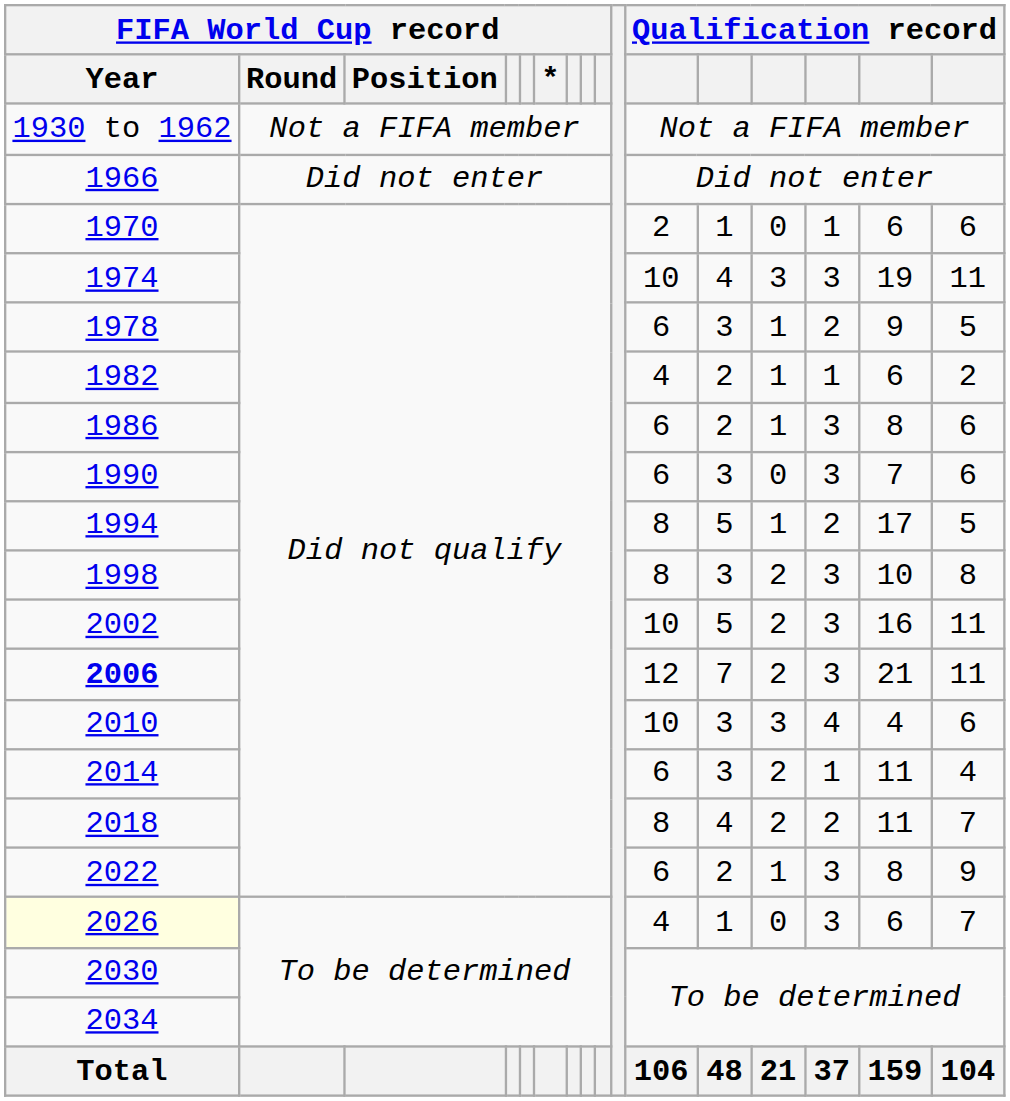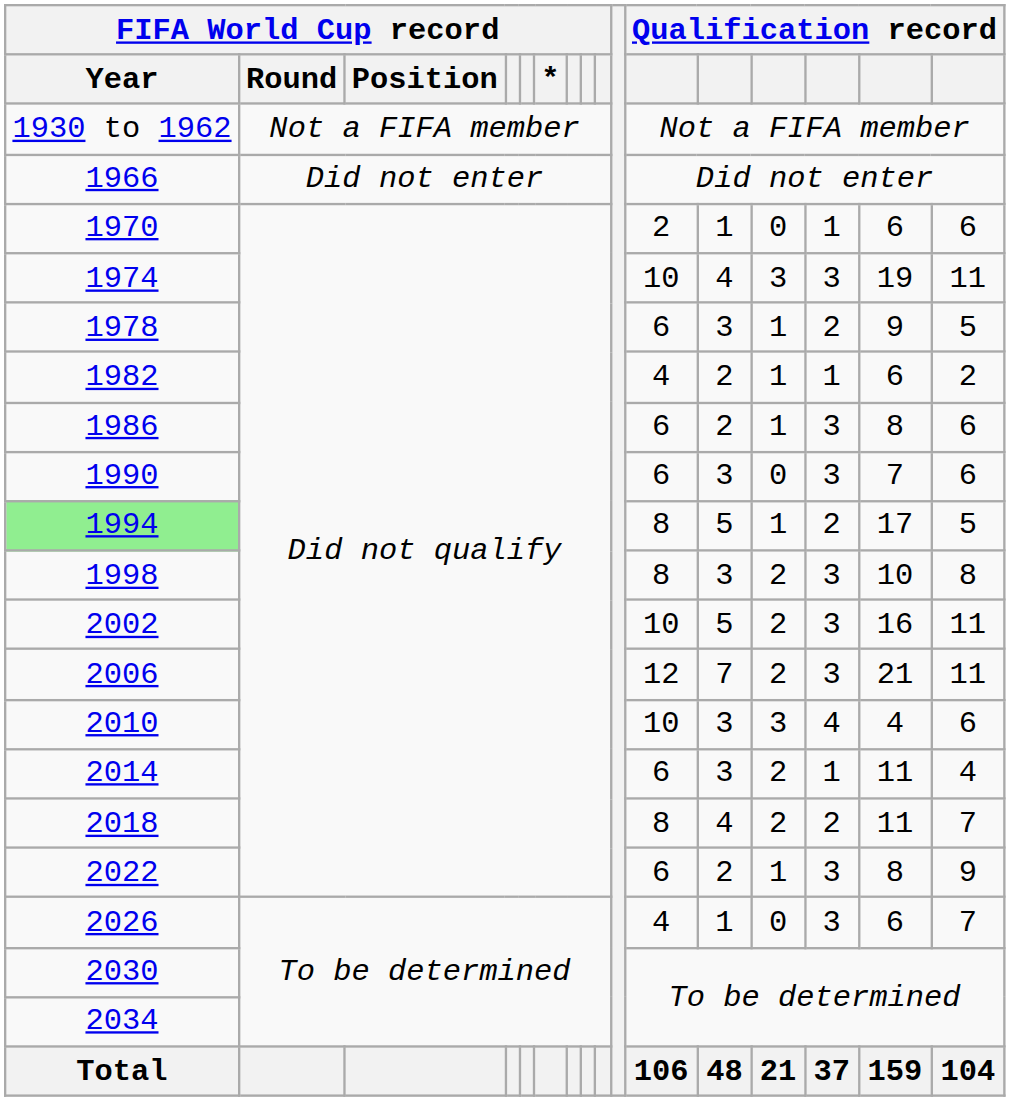(122, 526) no background -> (122, 526) lightgreen background
(122, 674) bold -> (122, 674) normal
(122, 922) lightyellow background -> (122, 922) no background
